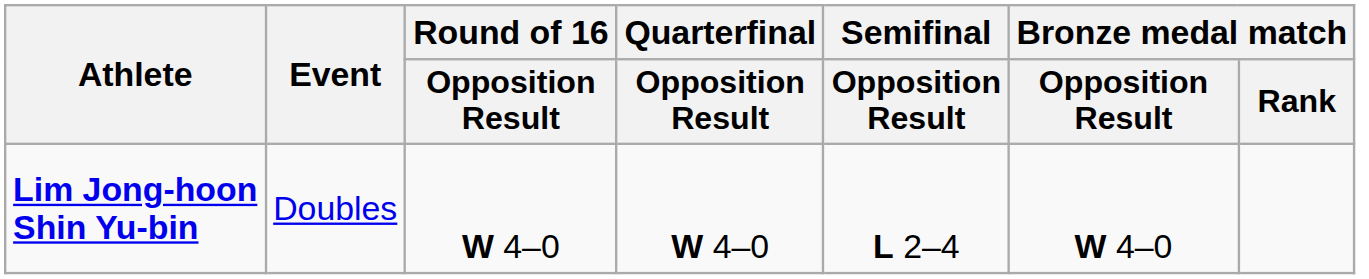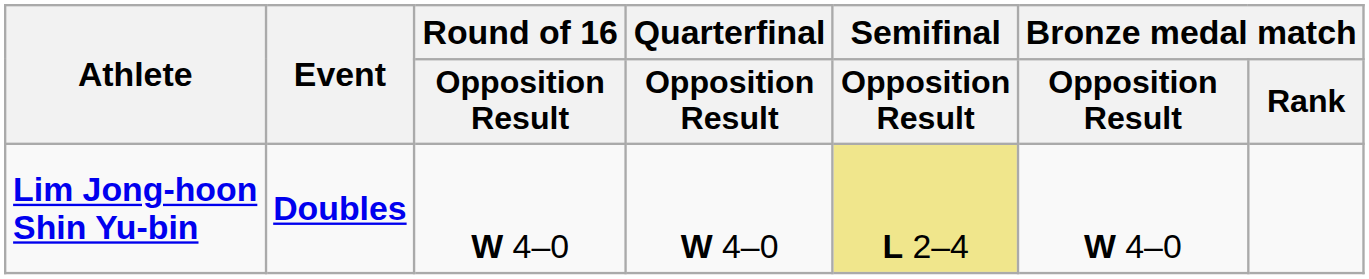(335, 209) normal -> (340, 209) bold
(916, 247) no background -> (926, 247) khaki background
